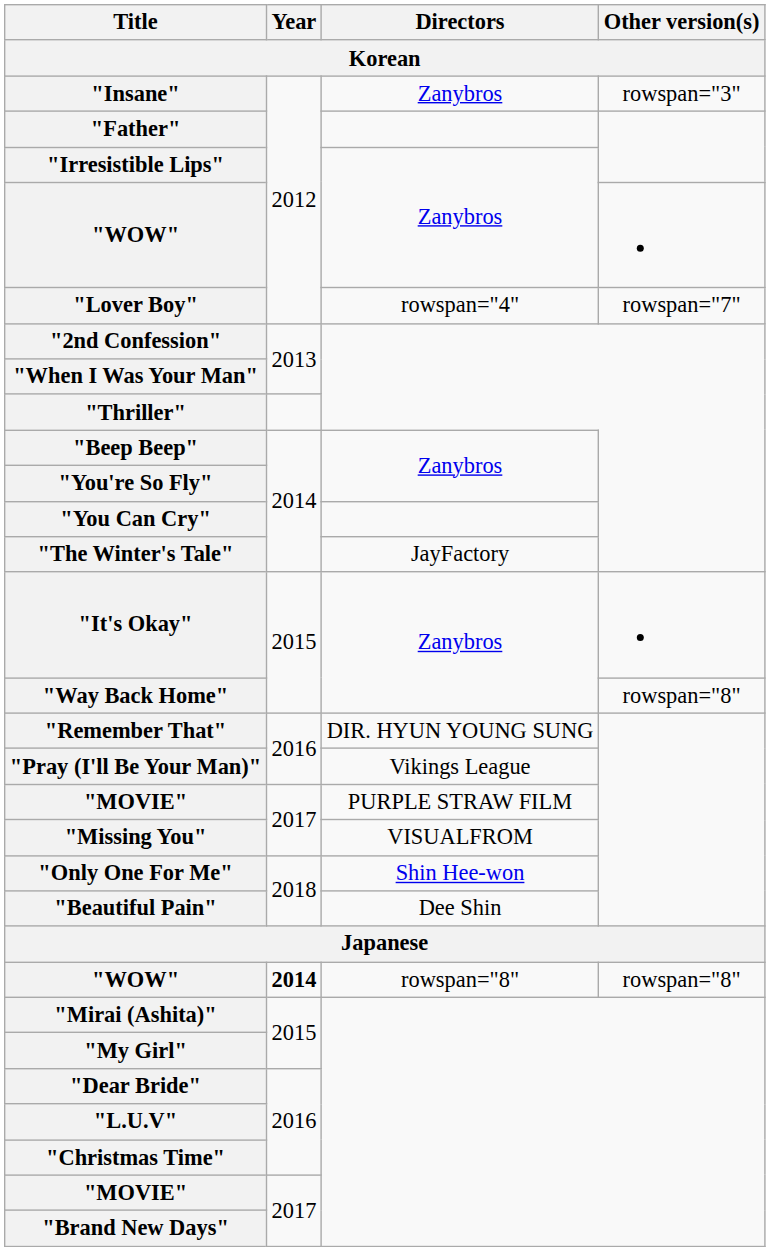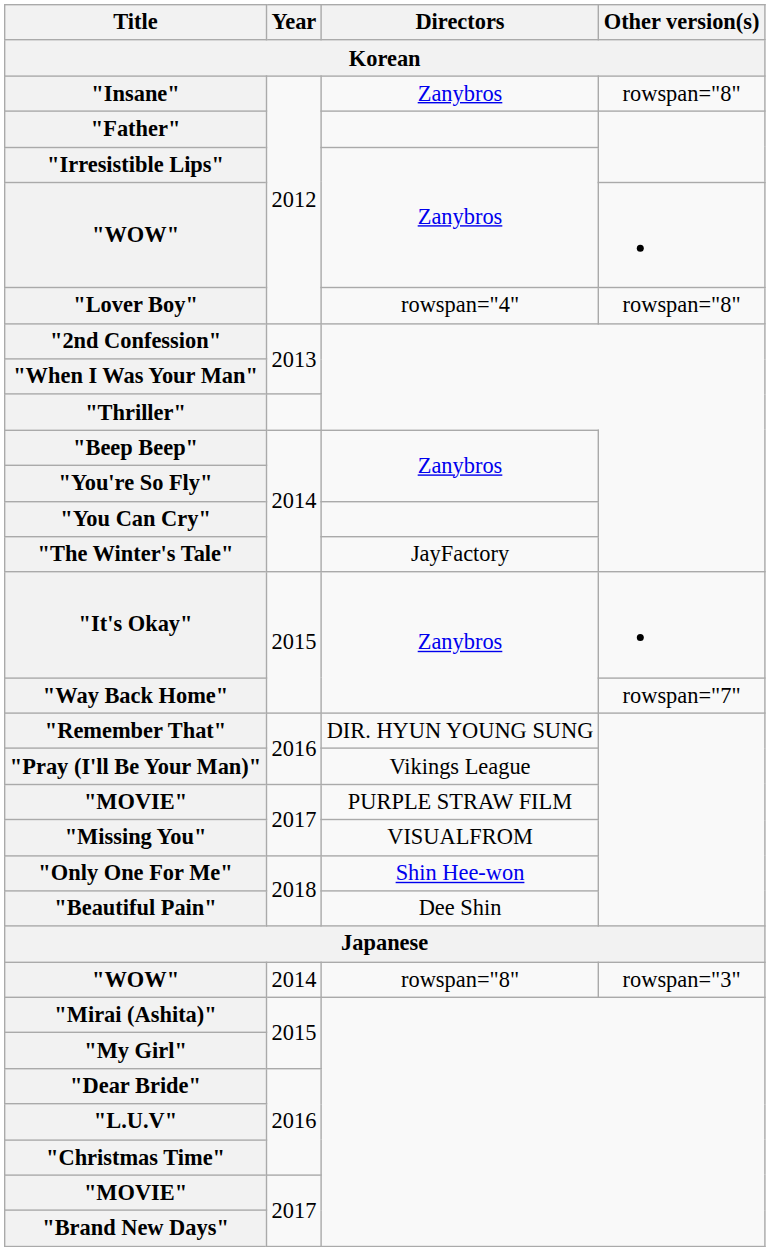(682, 93) rowspan="3" -> (682, 93) rowspan="8"
(682, 305) rowspan="7" -> (682, 305) rowspan="8"
(682, 695) rowspan="8" -> (682, 695) rowspan="7"
(294, 979) bold -> (294, 979) normal
(682, 979) rowspan="8" -> (682, 979) rowspan="3"
